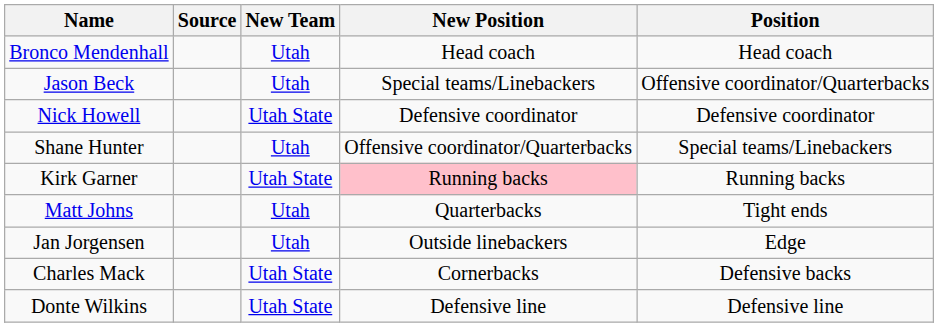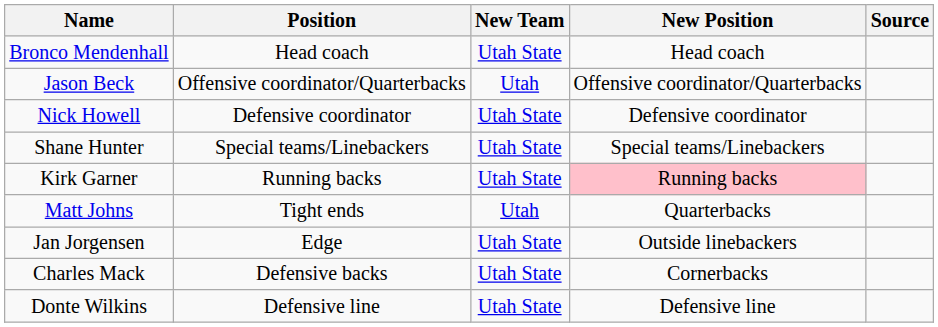columns swapped: (785, 20) <-> (207, 20)
(290, 52) Utah -> (520, 52) Utah State
(488, 83) Special teams/Linebackers -> (718, 83) Offensive coordinator/Quarterbacks
(290, 147) Utah -> (520, 147) Utah State
(488, 147) Offensive coordinator/Quarterbacks -> (718, 147) Special teams/Linebackers
(290, 242) Utah -> (520, 242) Utah State
